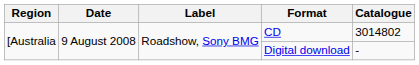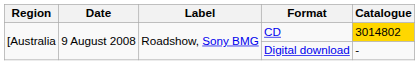(378, 32) no background -> (378, 32) gold background
